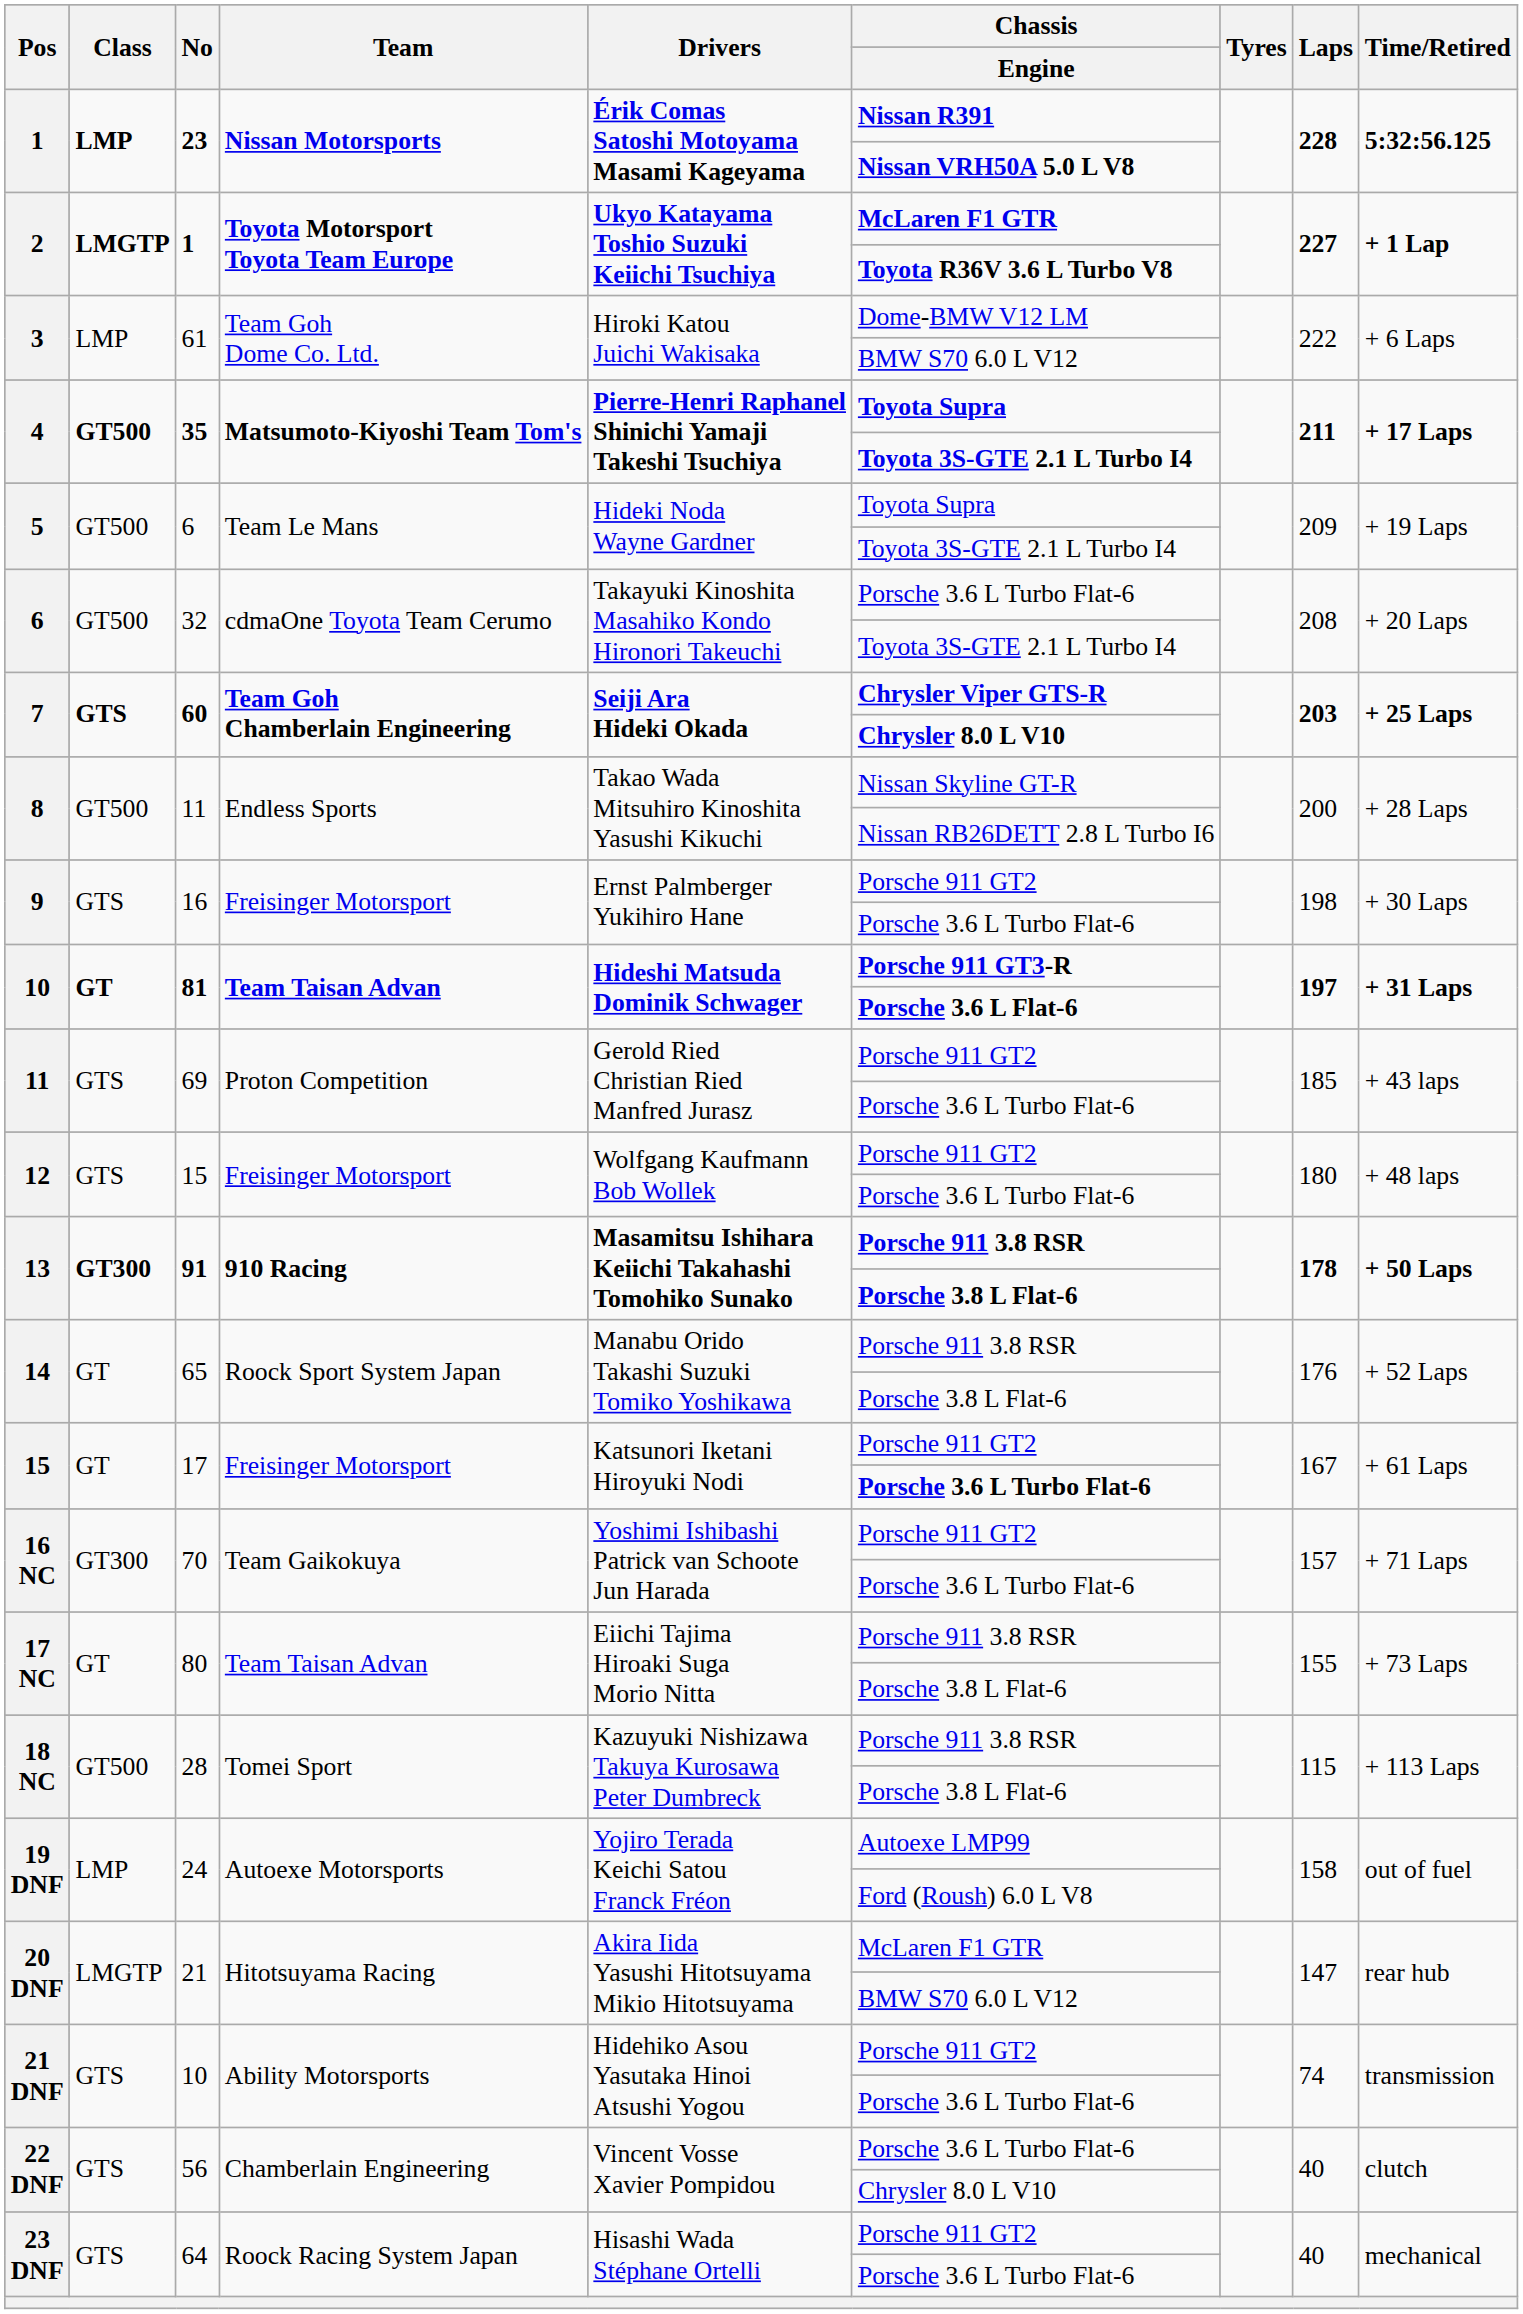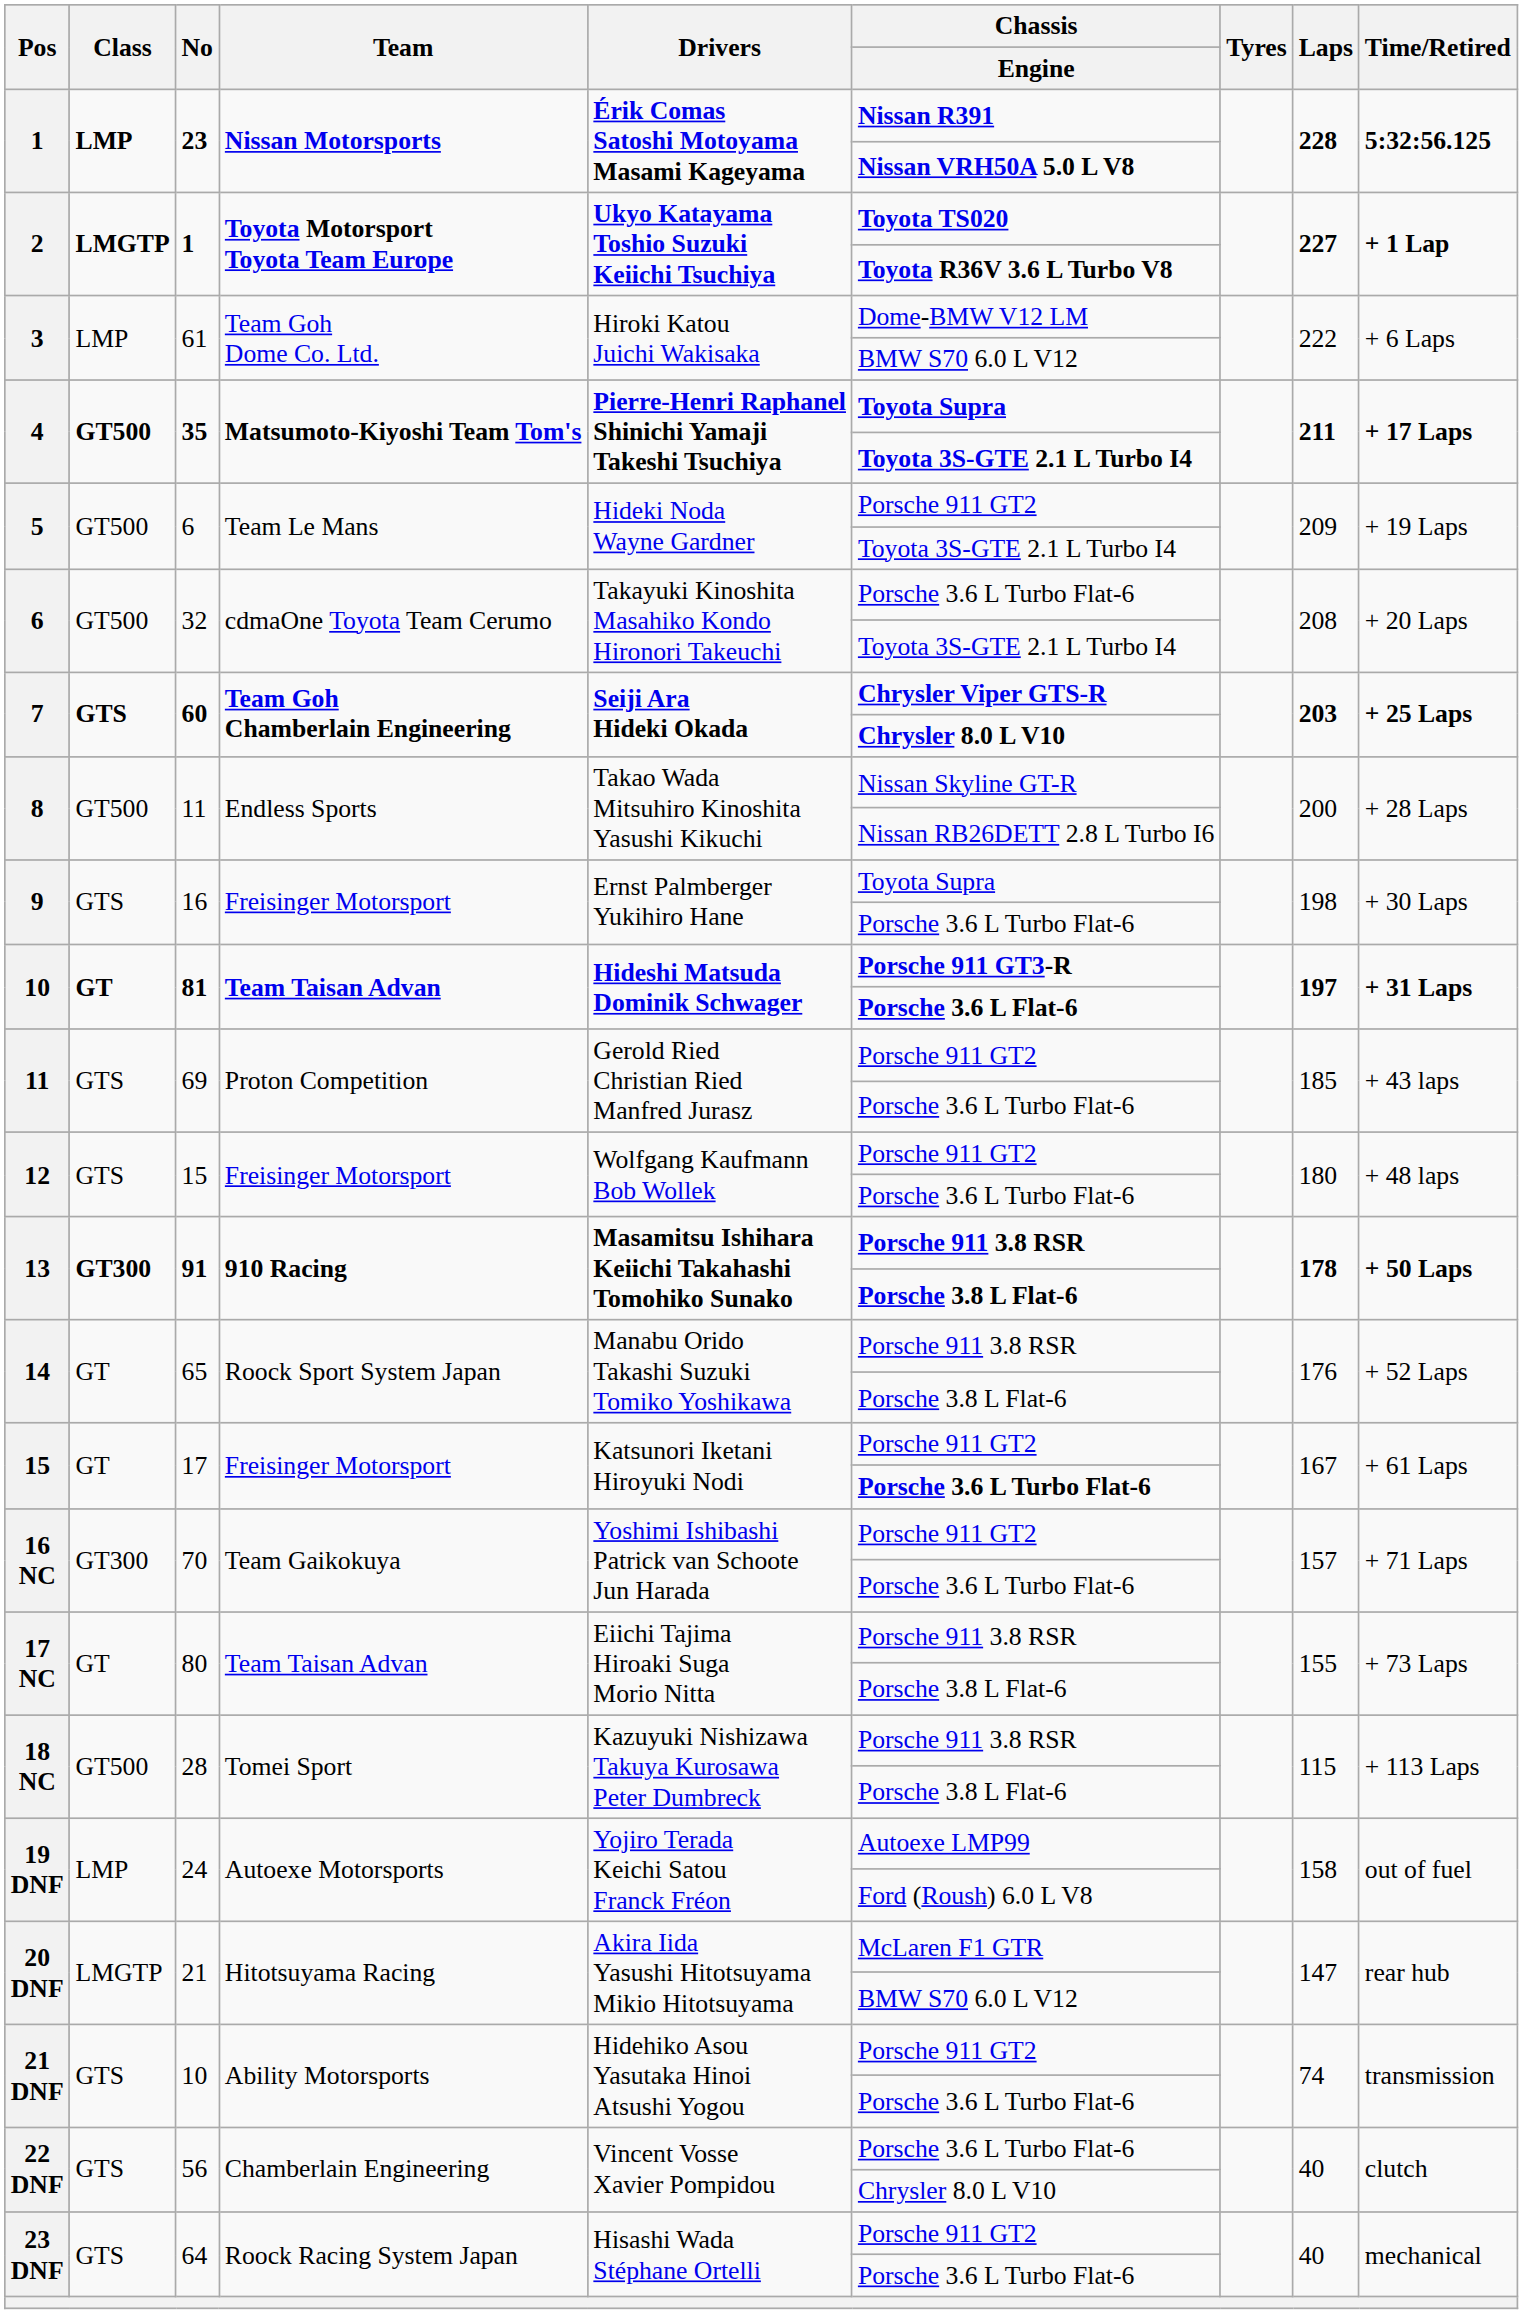(957, 218) McLaren F1 GTR -> (933, 218) Toyota TS020
(927, 504) Toyota Supra -> (947, 504) Porsche 911 GT2
(947, 880) Porsche 911 GT2 -> (927, 880) Toyota Supra
